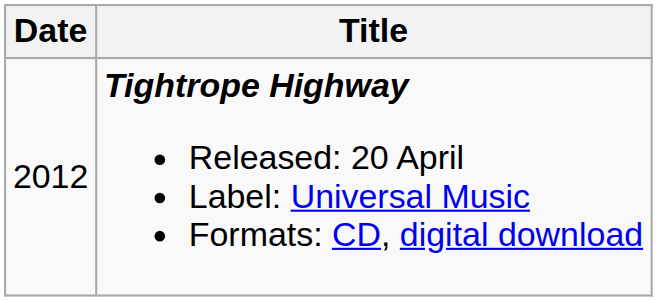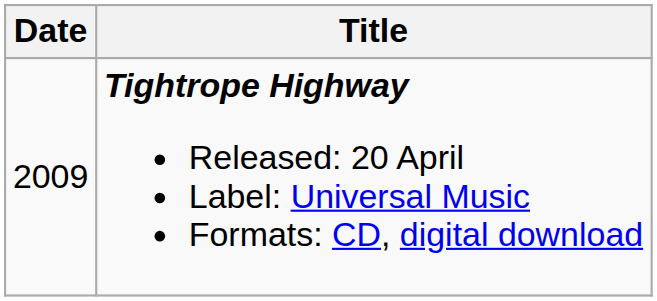(51, 176) 2012 -> (51, 176) 2009
